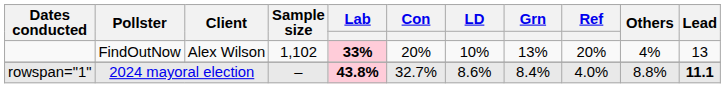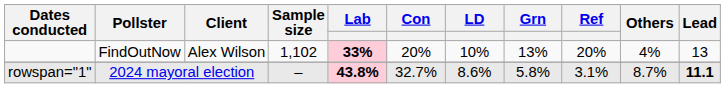(533, 73) 8.4% -> (533, 73) 5.8%
(591, 73) 4.0% -> (591, 73) 3.1%
(650, 73) 8.8% -> (650, 73) 8.7%
